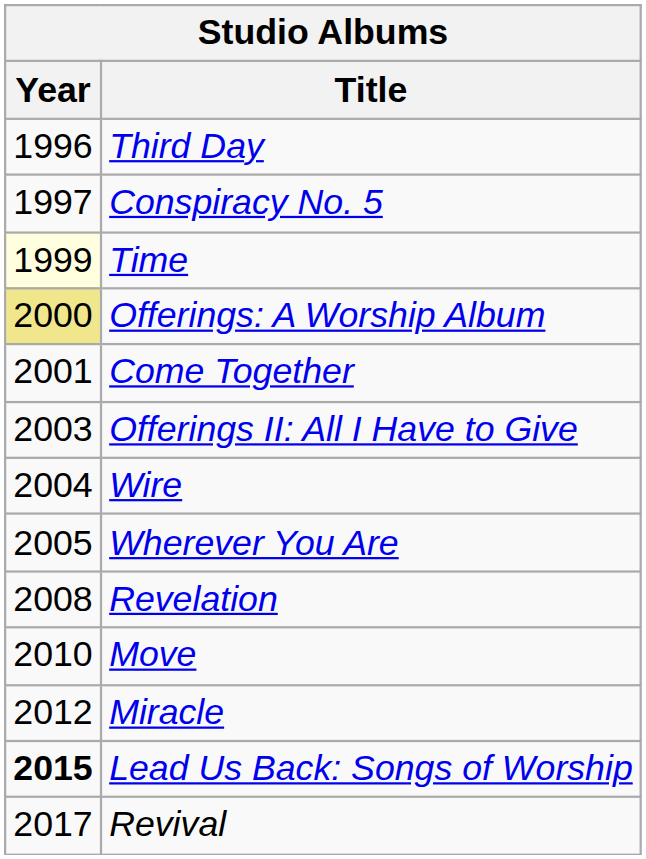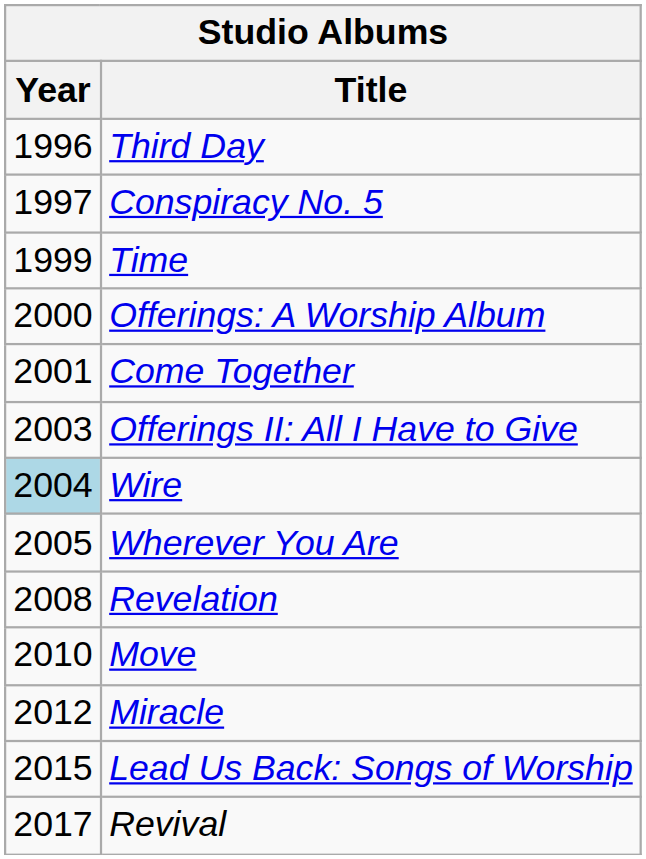(53, 259) lightyellow background -> (53, 259) no background
(53, 315) khaki background -> (53, 315) no background
(53, 485) no background -> (53, 485) lightblue background
(53, 768) bold -> (53, 768) normal
